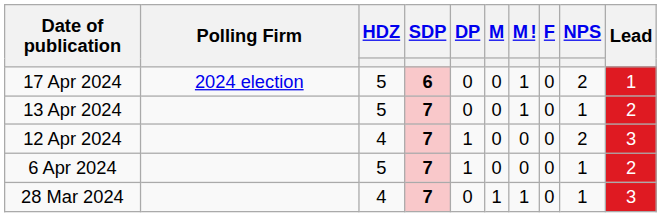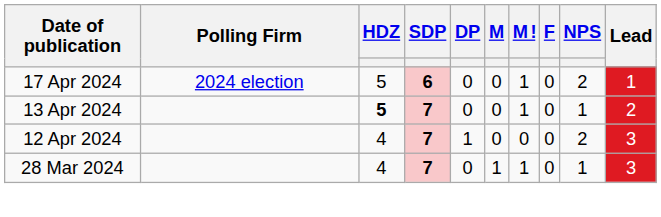(381, 110) normal -> (381, 110) bold
- row: (72, 168)
